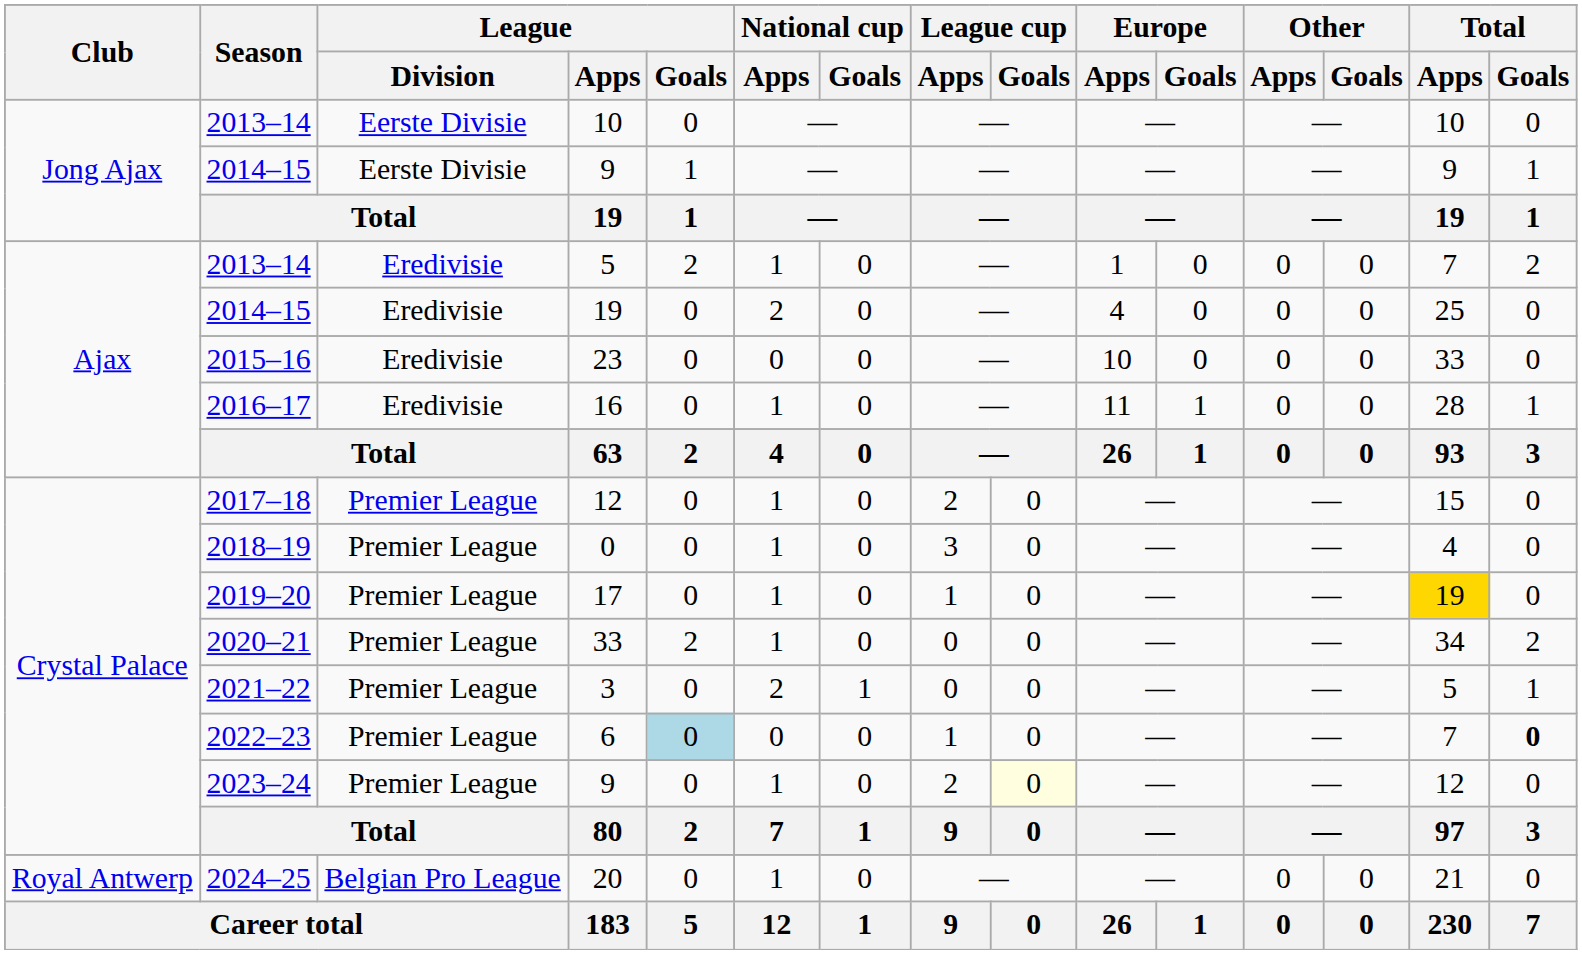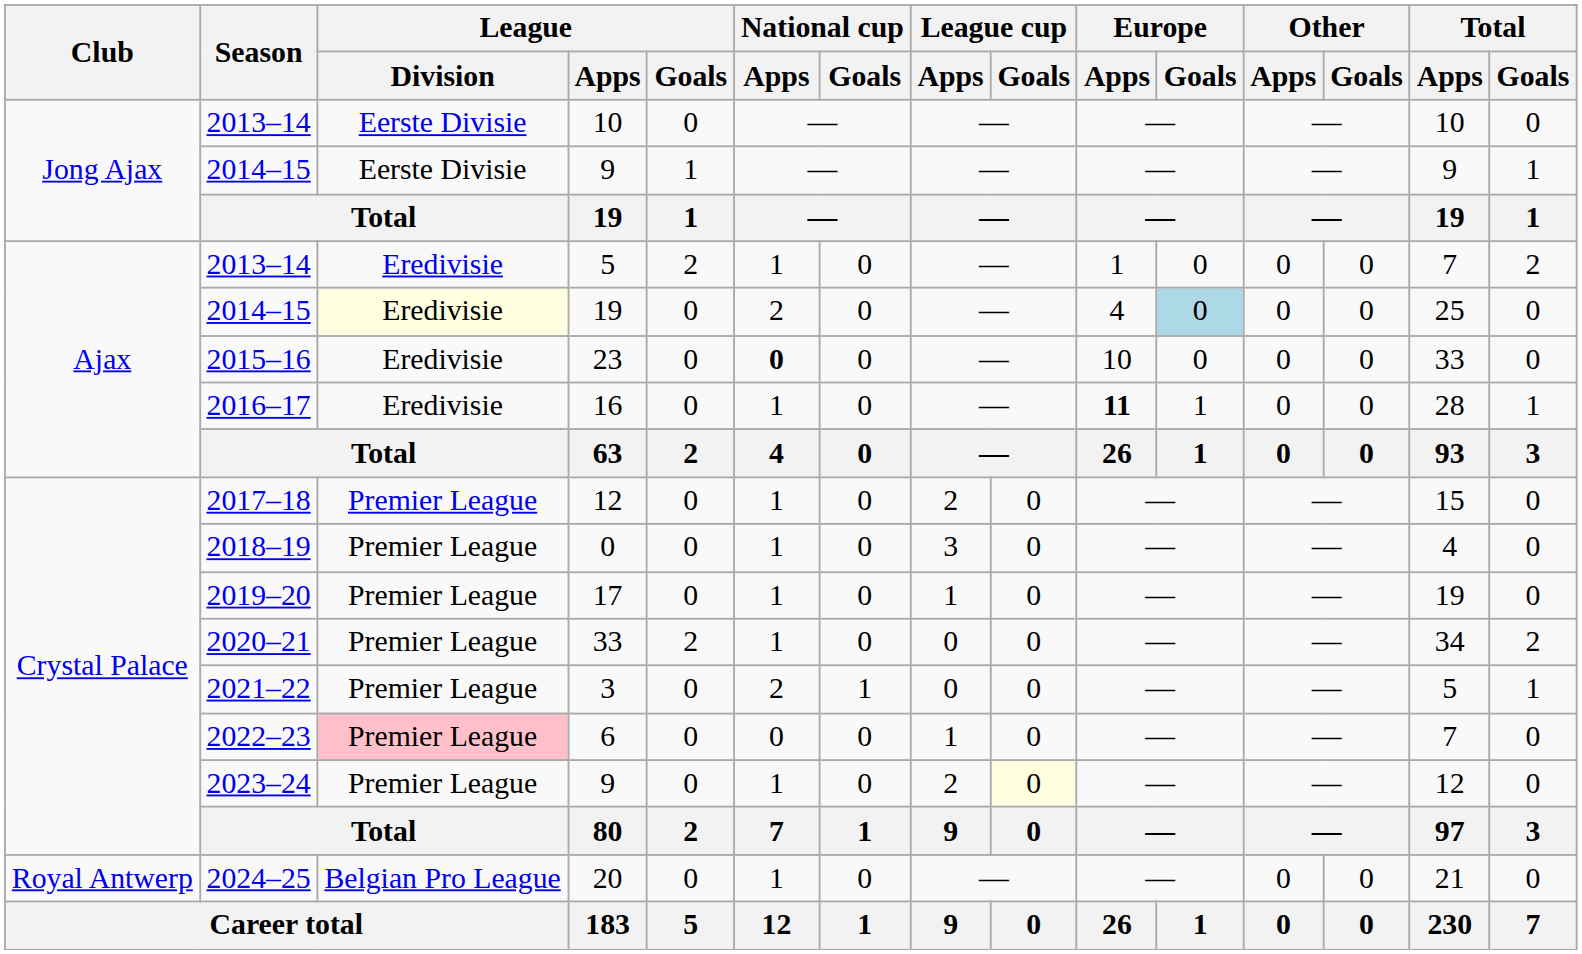(443, 311) no background -> (443, 311) lightyellow background
(1200, 311) no background -> (1200, 311) lightblue background
(776, 358) normal -> (776, 358) bold
(1117, 405) normal -> (1117, 405) bold
(1450, 594) gold background -> (1450, 594) no background
(443, 736) no background -> (443, 736) pink background
(691, 736) lightblue background -> (691, 736) no background
(1533, 736) bold -> (1533, 736) normal
